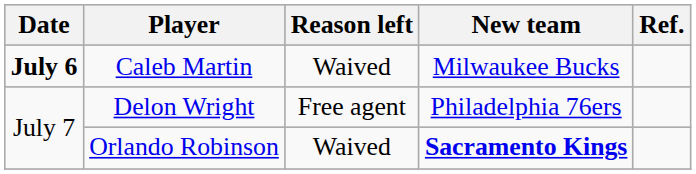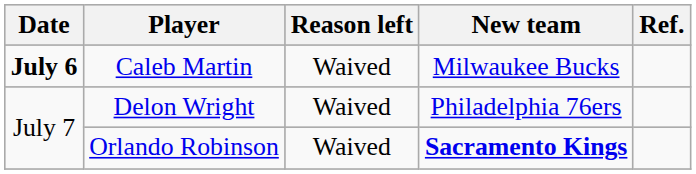(352, 106) Free agent -> (352, 106) Waived
